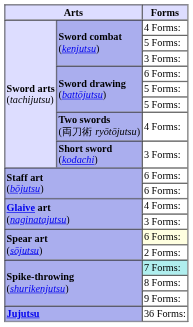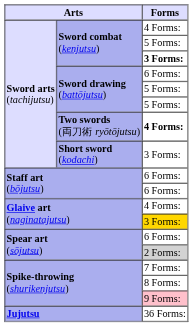(162, 58) normal -> (164, 58) bold
(162, 126) normal -> (164, 126) bold
(162, 221) no background -> (162, 221) gold background
(162, 237) lightyellow background -> (162, 237) no background
(162, 252) no background -> (162, 252) lightgrey background
(162, 267) paleturquoise background -> (162, 267) no background
(162, 298) no background -> (162, 298) pink background
